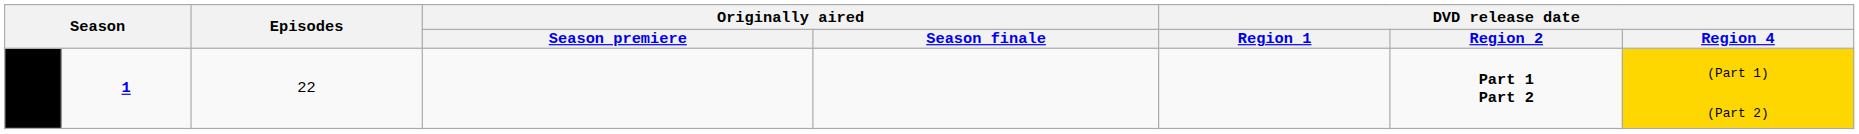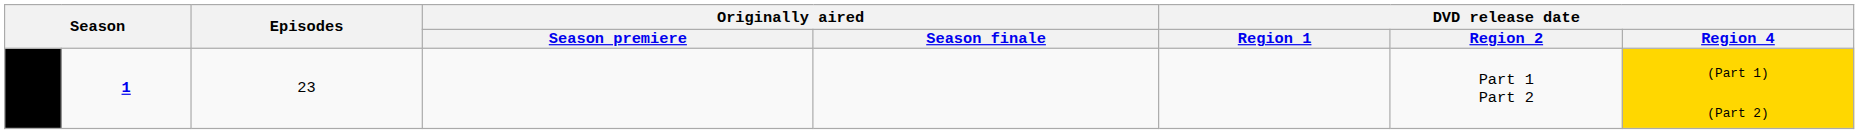(307, 88) 22 -> (307, 88) 23
(1506, 88) bold -> (1506, 88) normal
